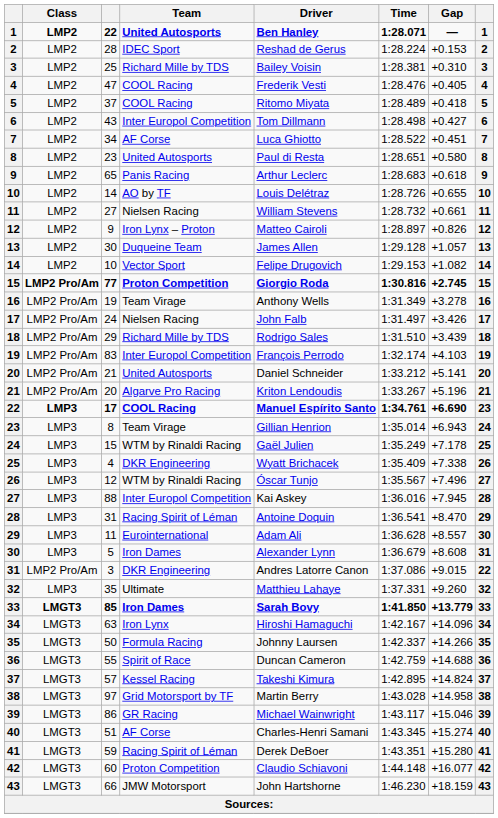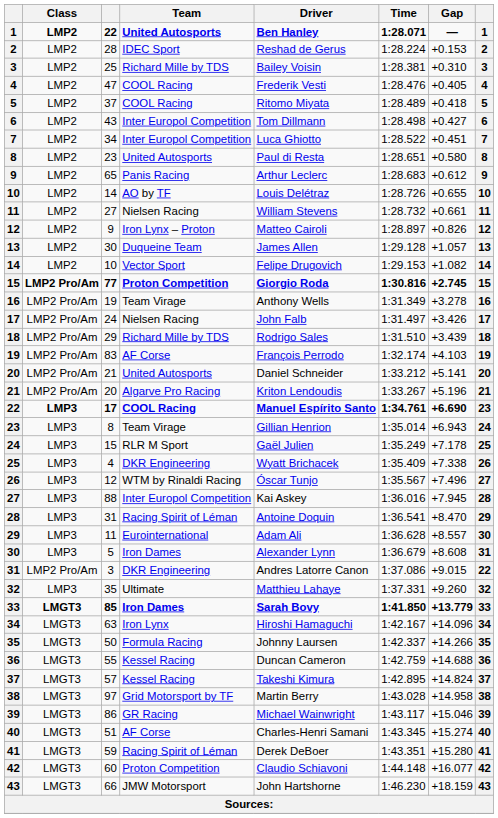(146, 140) AF Corse -> (187, 140) Inter Europol Competition
(449, 176) +0.618 -> (449, 176) +0.612
(187, 355) Inter Europol Competition -> (146, 355) AF Corse
(182, 445) WTM by Rinaldi Racing -> (155, 445) RLR M Sport
(156, 661) Spirit of Race -> (159, 661) Kessel Racing
